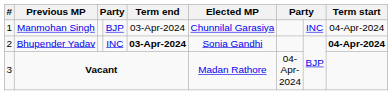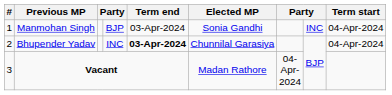(232, 28) Chunnilal Garasiya -> (232, 28) Sonia Gandhi
(232, 43) Sonia Gandhi -> (232, 43) Chunnilal Garasiya
(357, 43) bold -> (356, 43) normal
